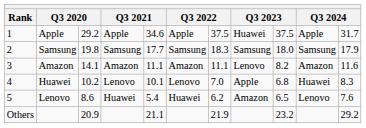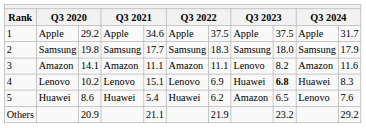(249, 33) Huawei -> (246, 33) Apple
(55, 82) Huawei -> (54, 82) Lenovo
(155, 82) 10.1 -> (155, 82) 15.1
(217, 82) 7.0 -> (217, 82) 6.9
(246, 82) Apple -> (249, 82) Huawei
(282, 82) normal -> (282, 82) bold
(54, 98) Lenovo -> (55, 98) Huawei
